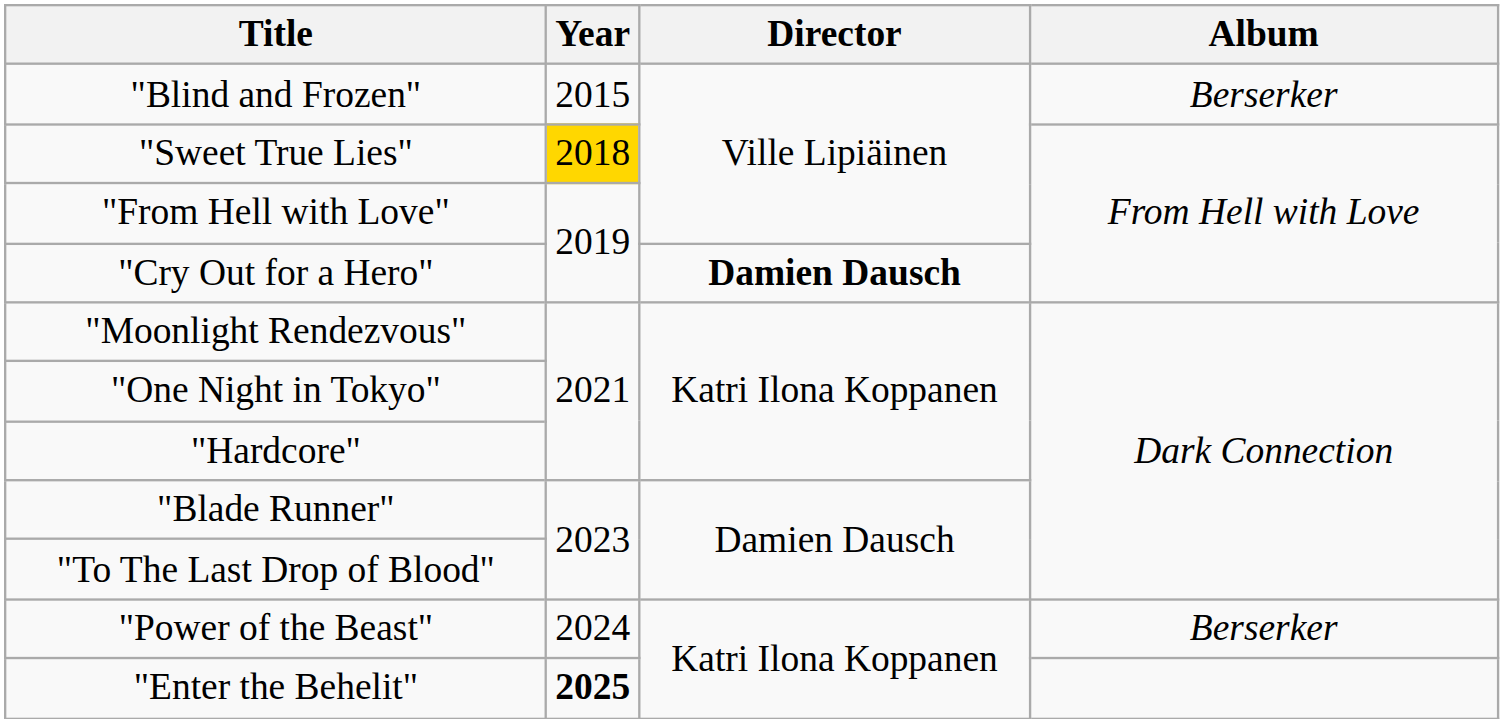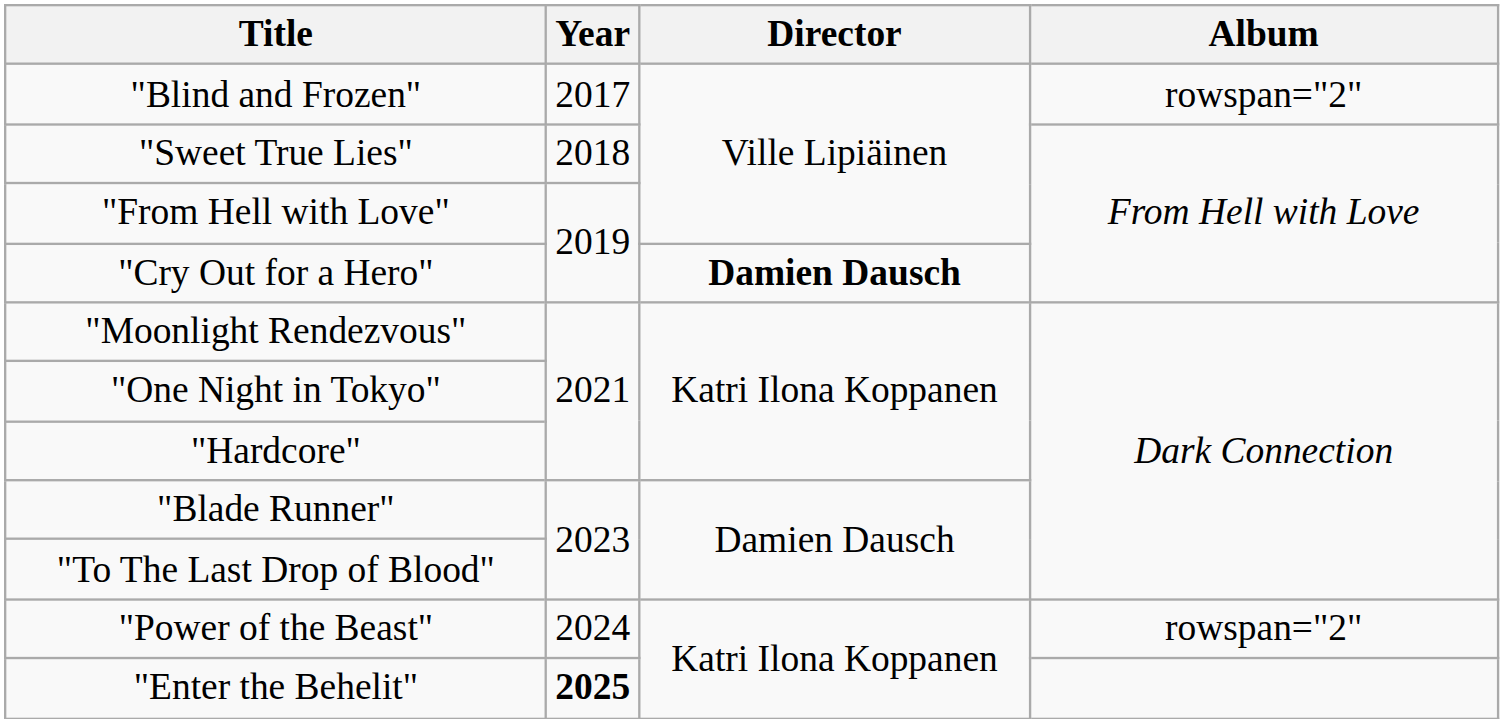(593, 93) 2015 -> (593, 93) 2017
(1264, 93) Berserker -> (1264, 93) rowspan="2"
(593, 152) gold background -> (593, 152) no background
(1264, 627) Berserker -> (1264, 627) rowspan="2"
